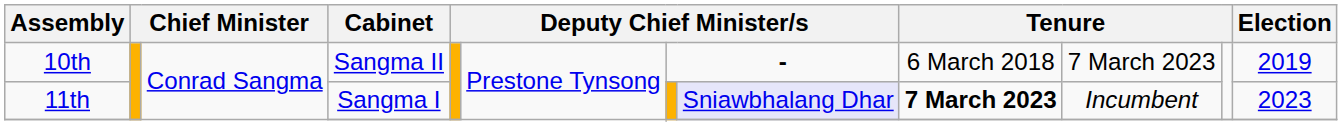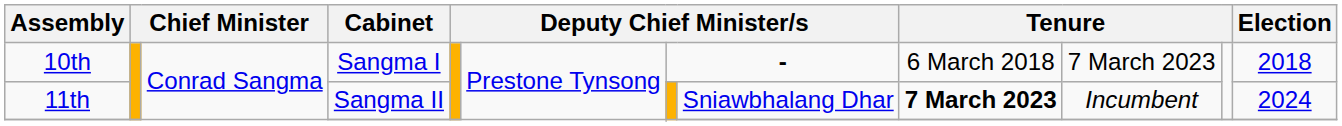(389, 61) Sangma II -> (389, 61) Sangma I
(1285, 61) 2019 -> (1285, 61) 2018
(389, 100) Sangma I -> (389, 100) Sangma II
(788, 100) lavender background -> (788, 100) no background
(1285, 100) 2023 -> (1285, 100) 2024
